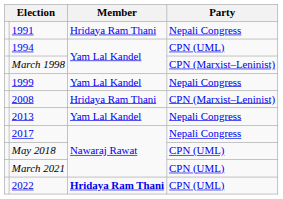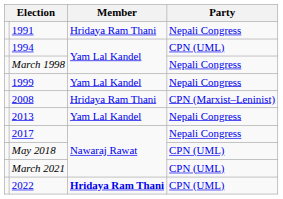(222, 64) CPN (Marxist–Leninist) -> (205, 64) Nepali Congress
